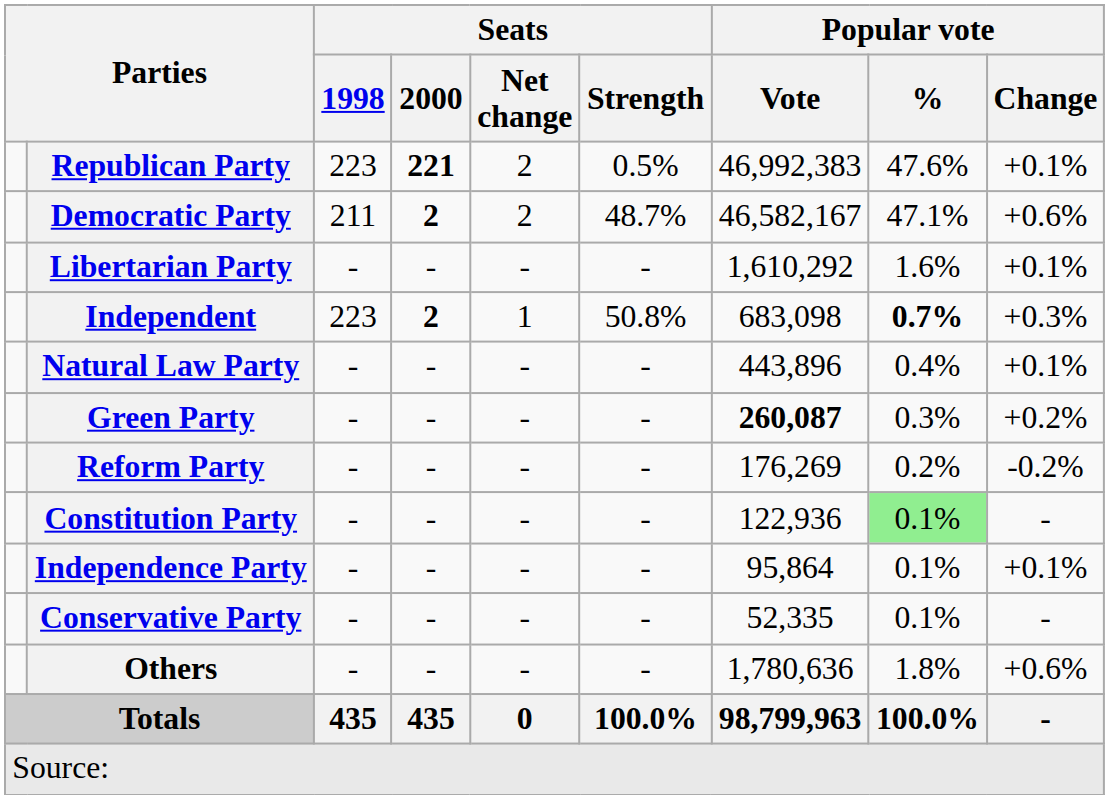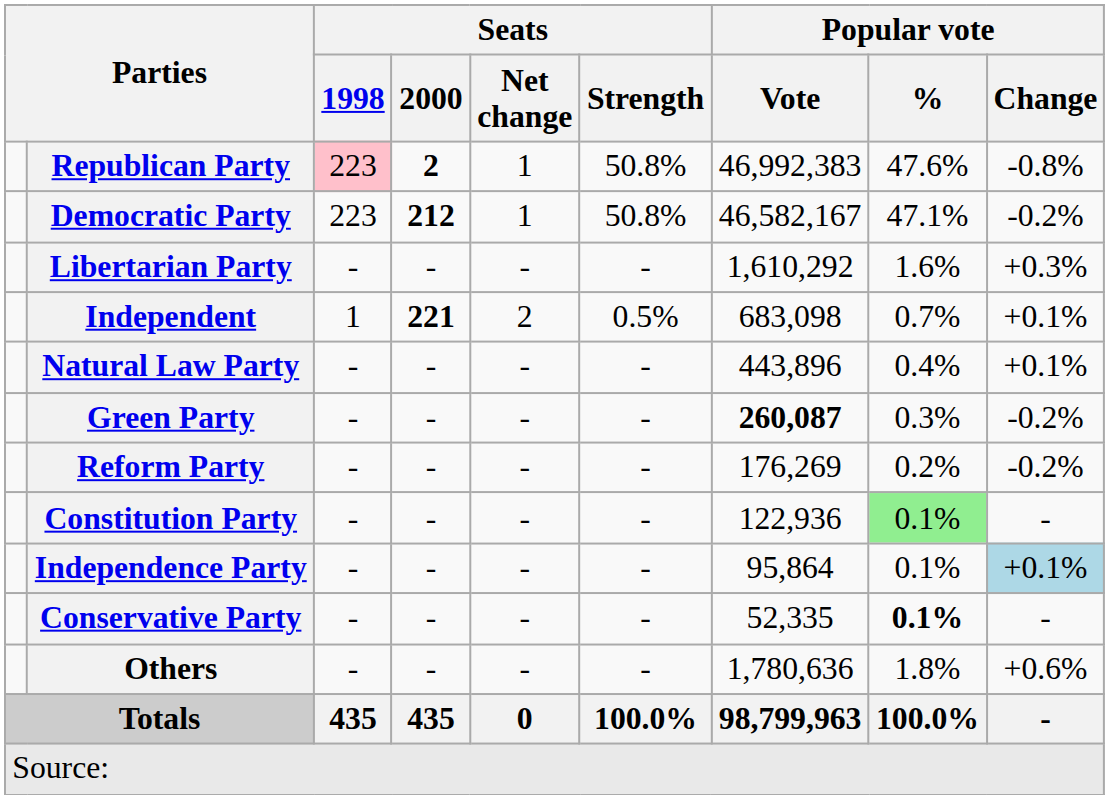(353, 165) no background -> (353, 165) pink background
(431, 165) 221 -> (431, 165) 2
(525, 165) 2 -> (525, 165) 1
(646, 165) 0.5% -> (646, 165) 50.8%
(1045, 165) +0.1% -> (1045, 165) -0.8%
(353, 215) 211 -> (353, 215) 223
(431, 215) 2 -> (431, 215) 212
(525, 215) 2 -> (525, 215) 1
(646, 215) 48.7% -> (646, 215) 50.8%
(1045, 215) +0.6% -> (1045, 215) -0.2%
(1045, 266) +0.1% -> (1045, 266) +0.3%
(353, 316) 223 -> (353, 316) 1
(431, 316) 2 -> (431, 316) 221
(525, 316) 1 -> (525, 316) 2
(646, 316) 50.8% -> (646, 316) 0.5%
(927, 316) bold -> (927, 316) normal
(1045, 316) +0.3% -> (1045, 316) +0.1%
(1045, 416) +0.2% -> (1045, 416) -0.2%
(1045, 567) no background -> (1045, 567) lightblue background
(927, 617) normal -> (927, 617) bold
